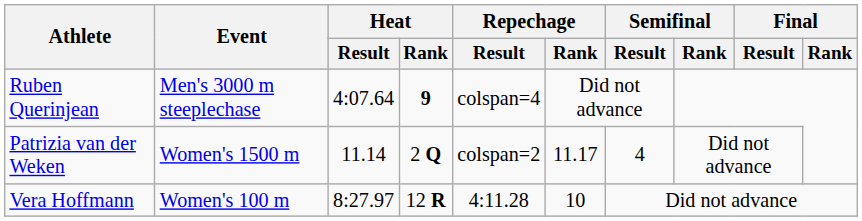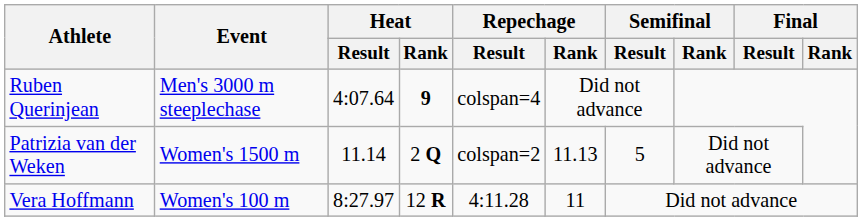(575, 155) 11.17 -> (575, 155) 11.13
(640, 155) 4 -> (640, 155) 5
(575, 200) 10 -> (575, 200) 11
